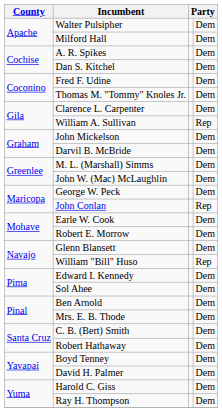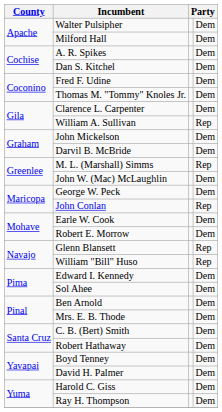(205, 164) Dem -> (204, 164) Rep
(205, 247) Dem -> (204, 247) Rep
